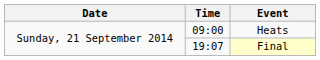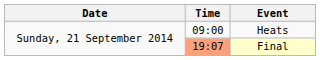(208, 47) no background -> (208, 47) lightsalmon background
